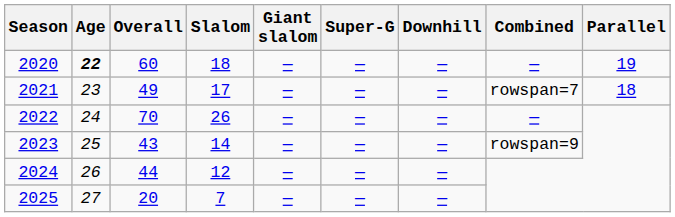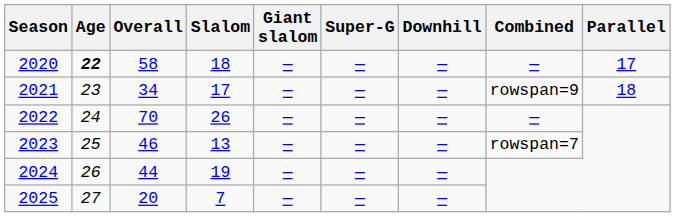(148, 64) 60 -> (148, 64) 58
(626, 64) 19 -> (626, 64) 17
(148, 91) 49 -> (148, 91) 34
(534, 91) rowspan=7 -> (534, 91) rowspan=9
(148, 145) 43 -> (148, 145) 46
(220, 145) 14 -> (220, 145) 13
(534, 145) rowspan=9 -> (534, 145) rowspan=7
(220, 172) 12 -> (220, 172) 19
